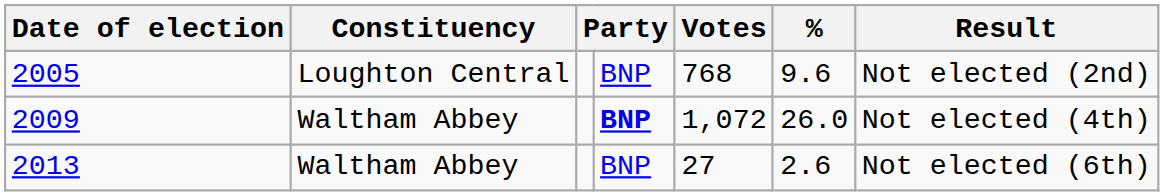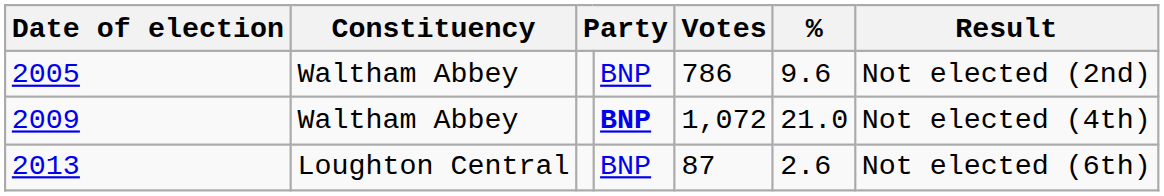(434, 74) Loughton Central -> (408, 74) Waltham Abbey
(707, 74) 768 -> (707, 74) 786
(814, 121) 26.0 -> (814, 121) 21.0
(408, 167) Waltham Abbey -> (434, 167) Loughton Central
(699, 167) 27 -> (699, 167) 87
